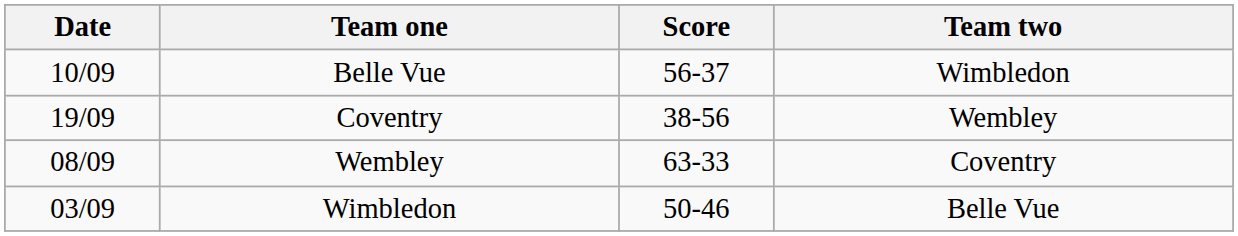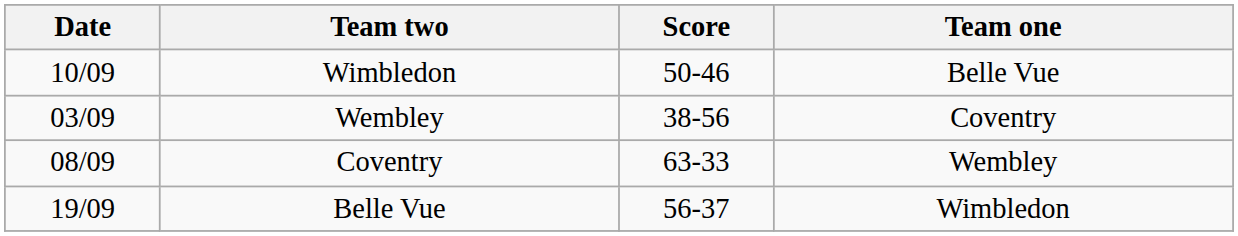columns swapped: (389, 27) <-> (1003, 27)
(696, 72) 56-37 -> (696, 72) 50-46
(83, 117) 19/09 -> (83, 117) 03/09
(83, 207) 03/09 -> (83, 207) 19/09
(696, 207) 50-46 -> (696, 207) 56-37
